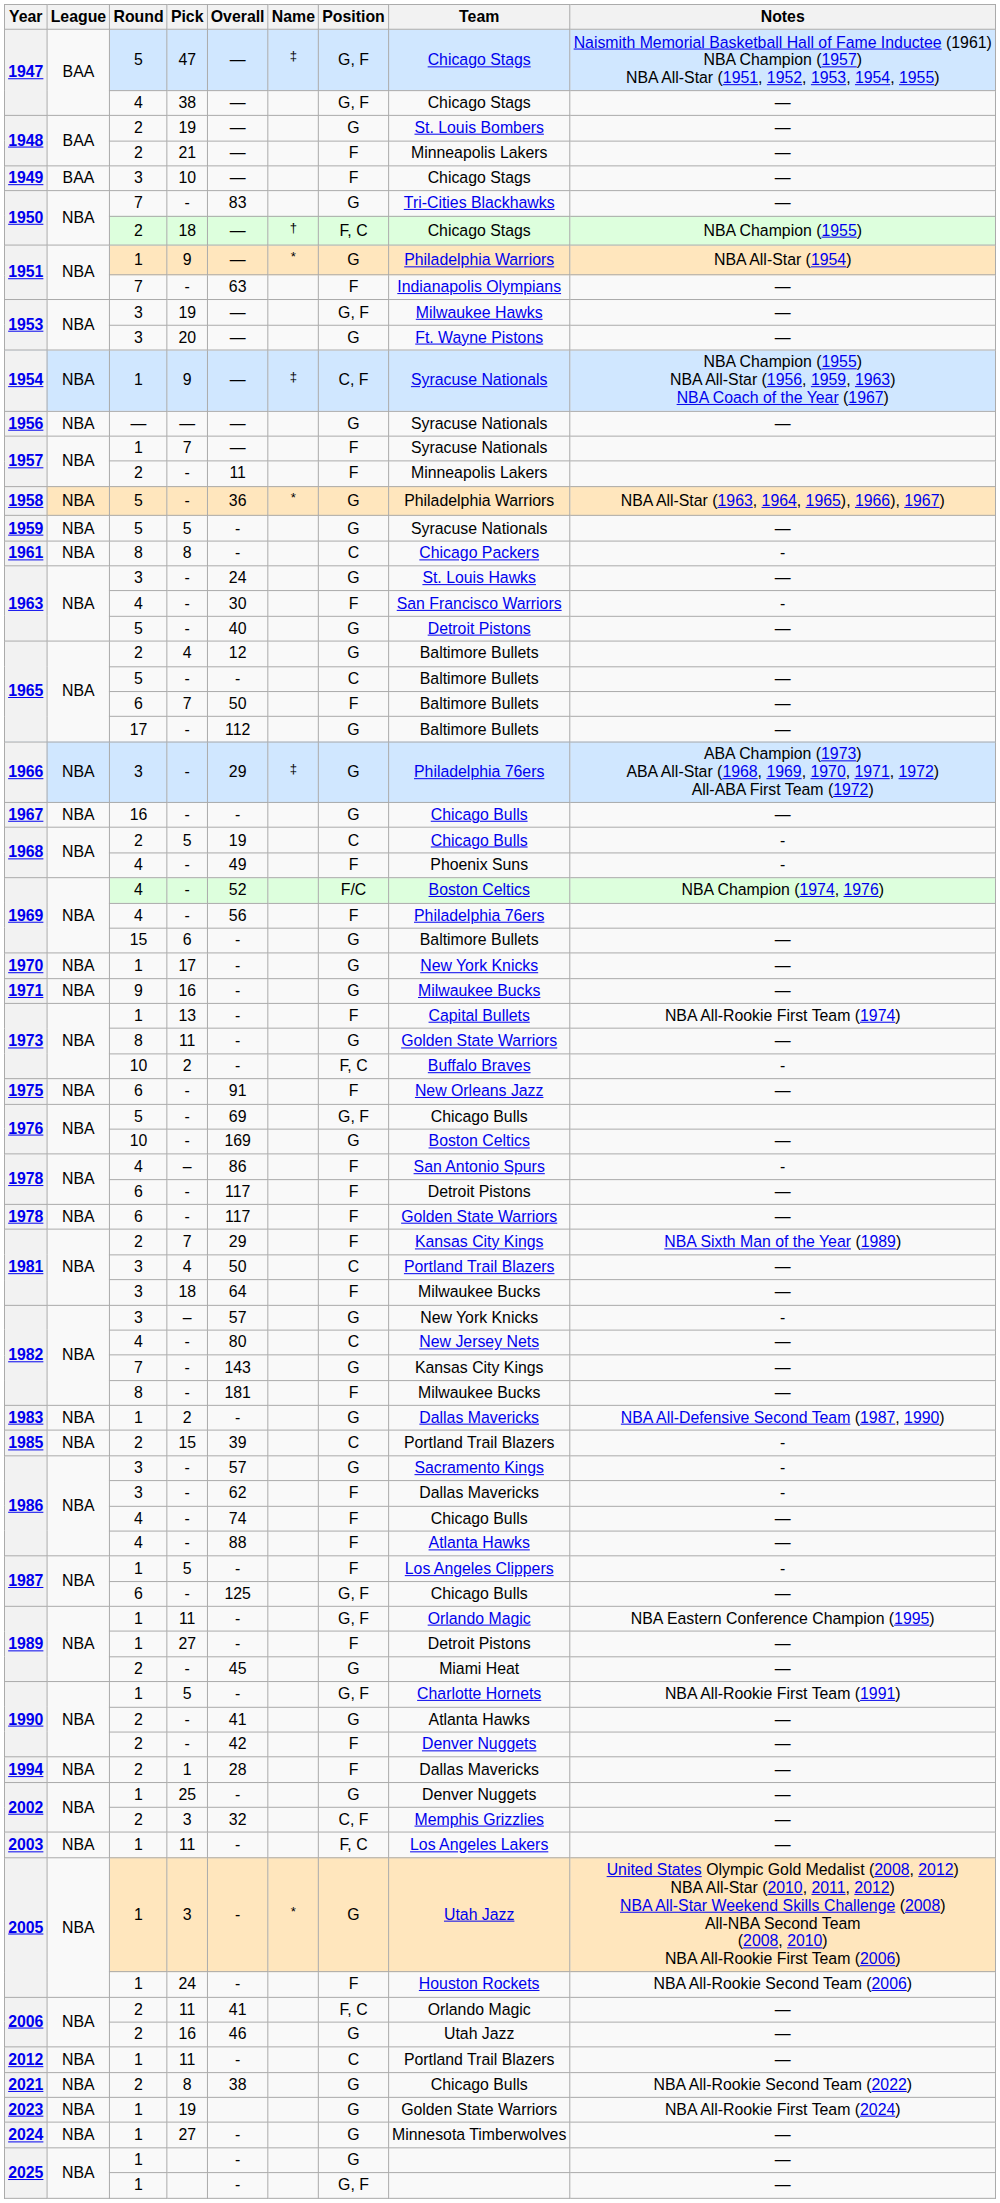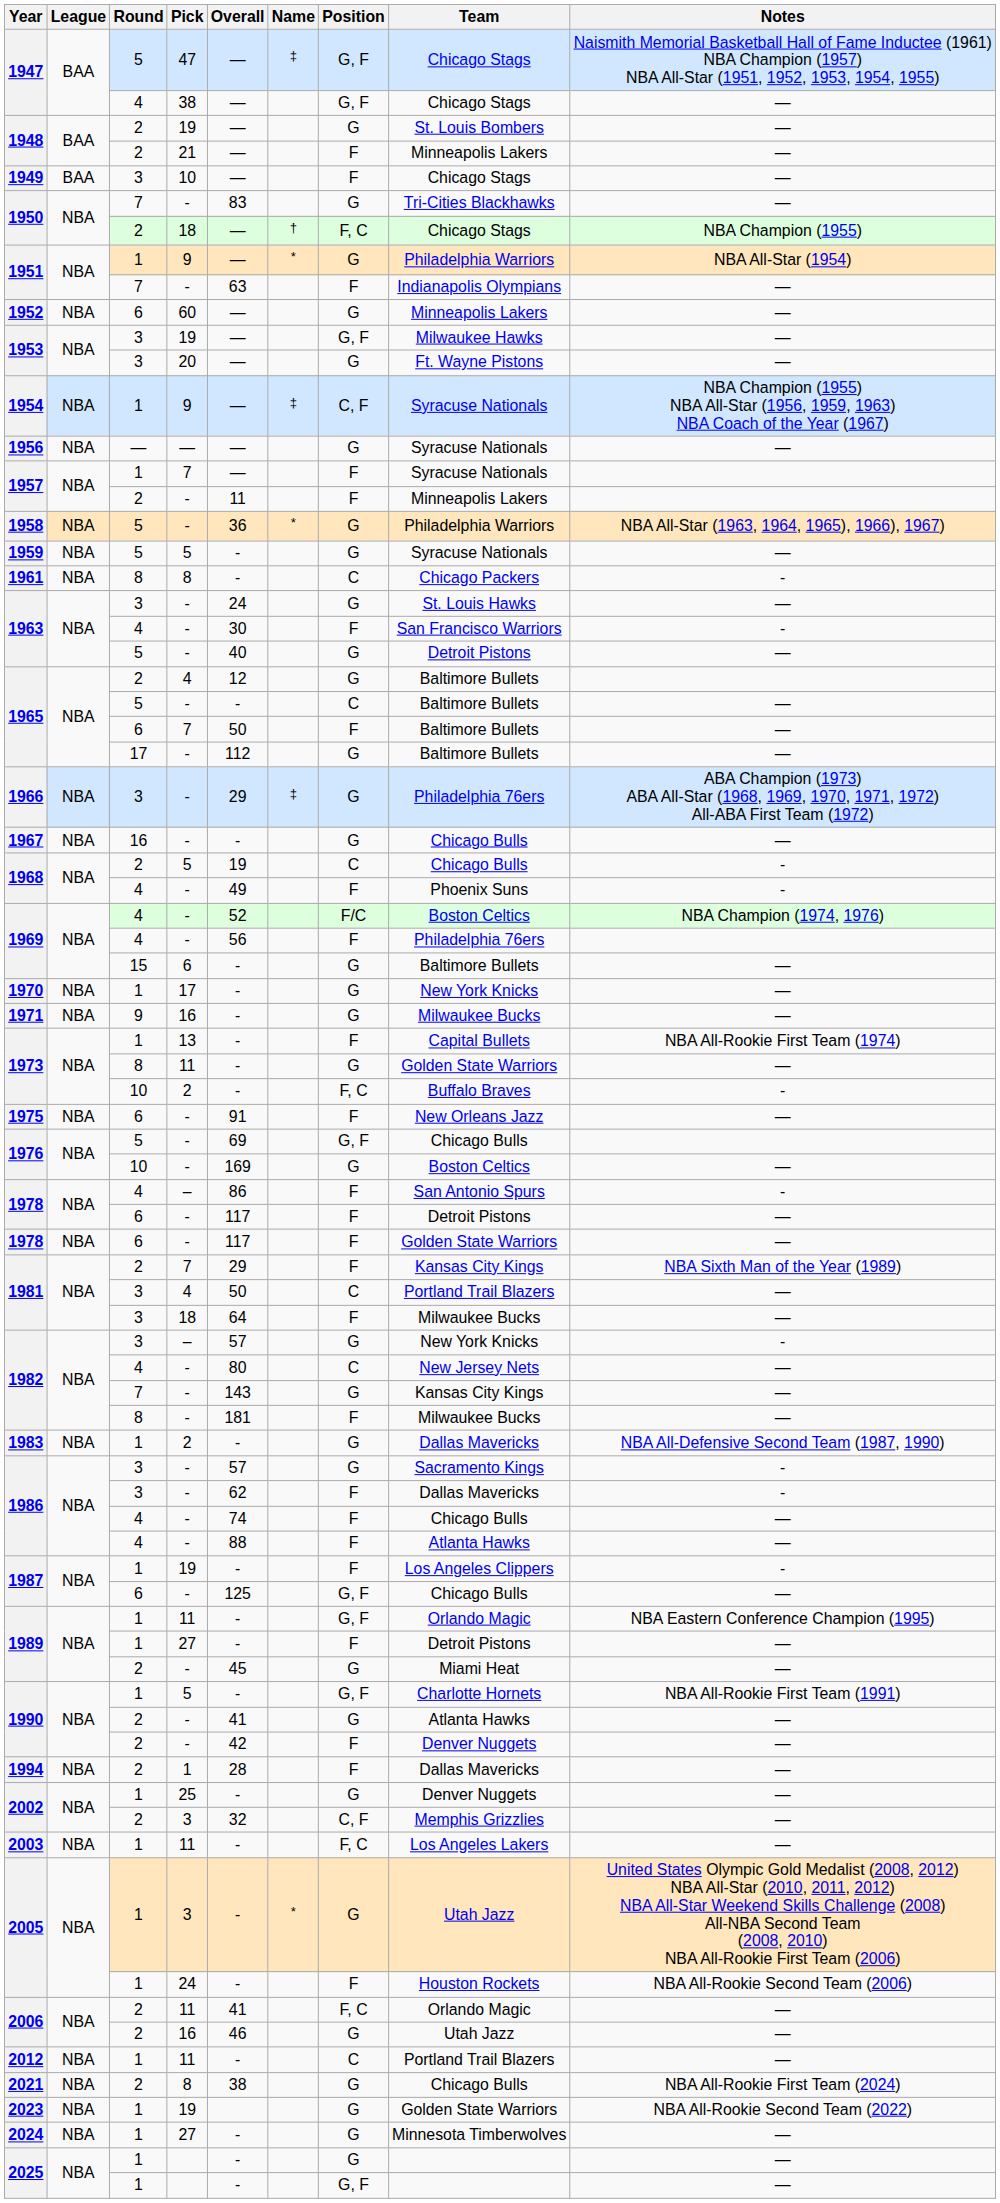+ row: (26, 312)
- row: (26, 1443)
(187, 1568) 5 -> (187, 1568) 19
(783, 2084) NBA All-Rookie Second Team (2022) -> (783, 2084) NBA All-Rookie First Team (2024)
(783, 2110) NBA All-Rookie First Team (2024) -> (783, 2110) NBA All-Rookie Second Team (2022)
